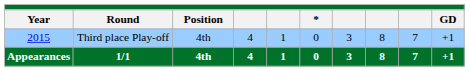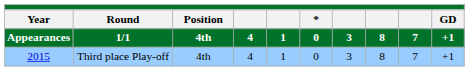rows swapped: (39, 38) <-> (39, 57)
